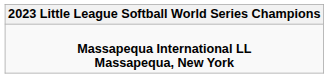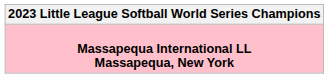(164, 48) no background -> (164, 48) pink background
